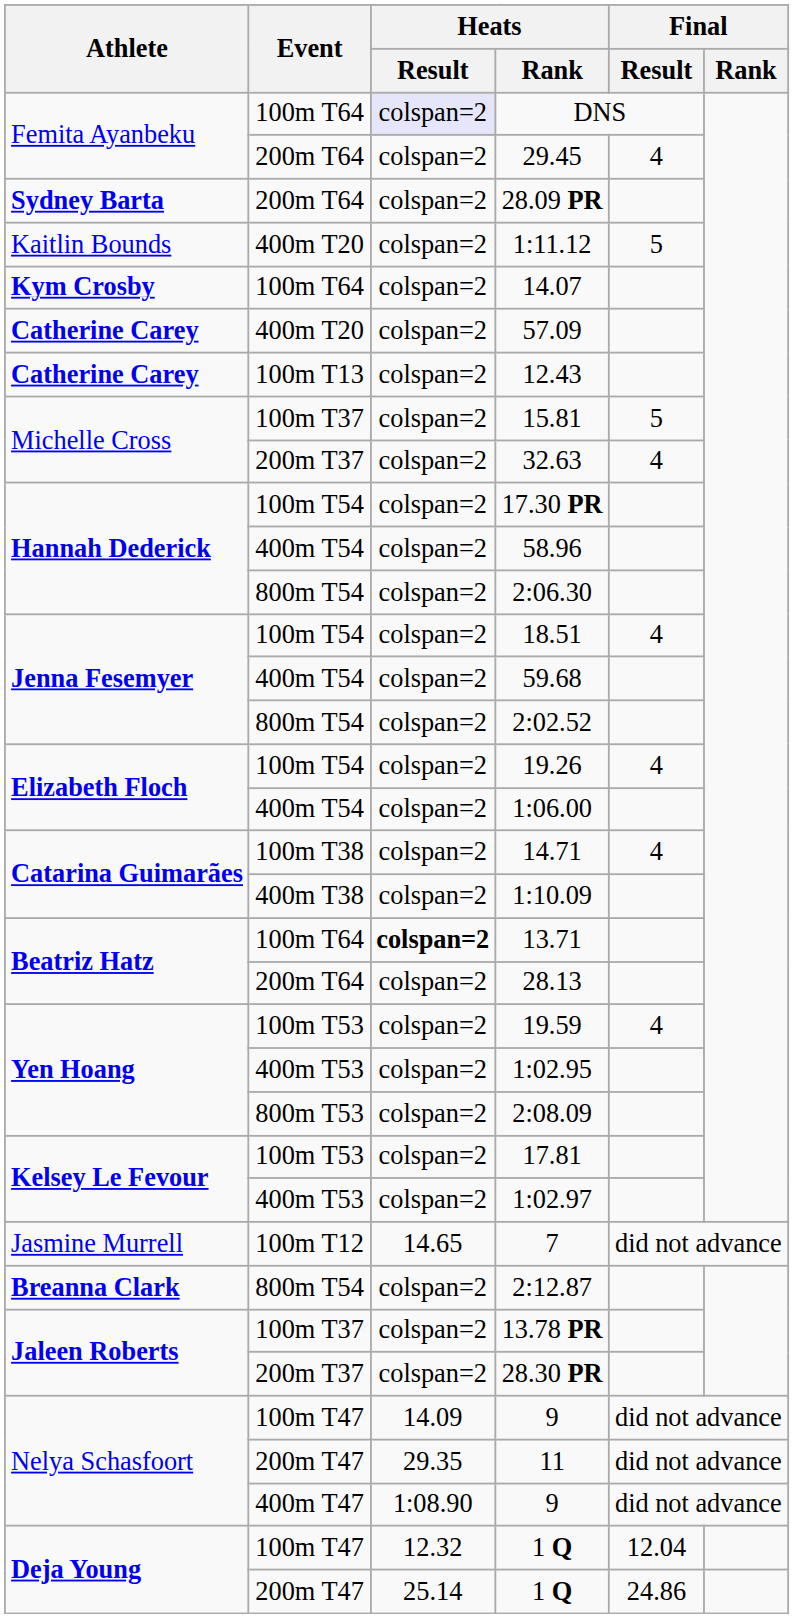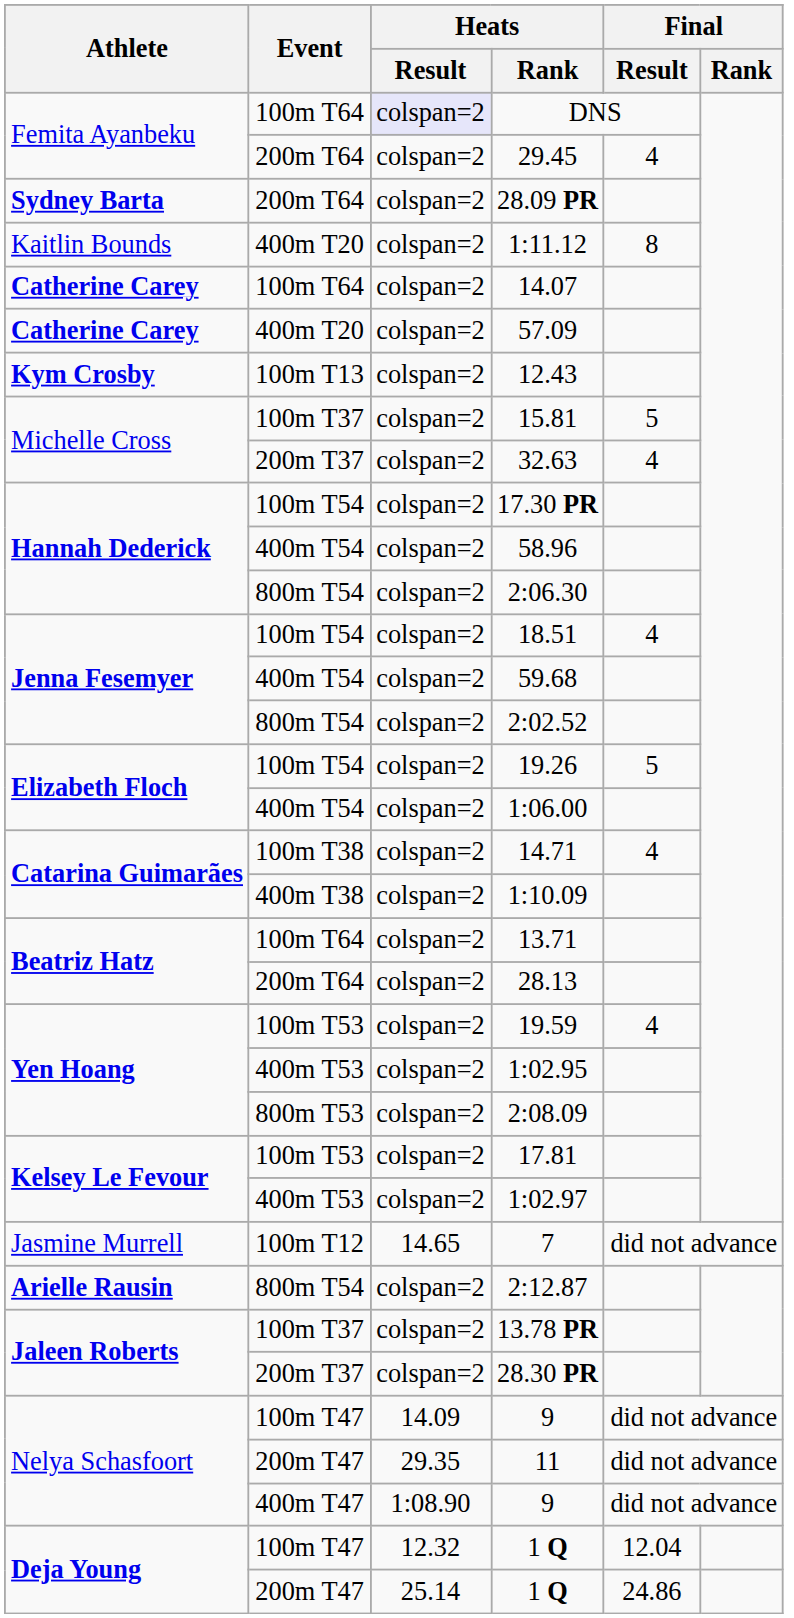(656, 243) 5 -> (652, 243) 8
(83, 287) Kym Crosby -> (105, 287) Catherine Carey
(105, 374) Catherine Carey -> (83, 374) Kym Crosby
(656, 765) 4 -> (652, 765) 5
(433, 939) bold -> (430, 939) normal
(95, 1287) Breanna Clark -> (92, 1287) Arielle Rausin
